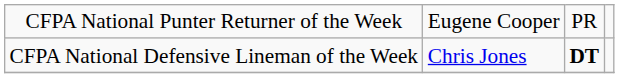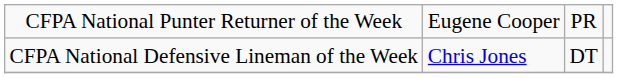(584, 55) bold -> (584, 55) normal
